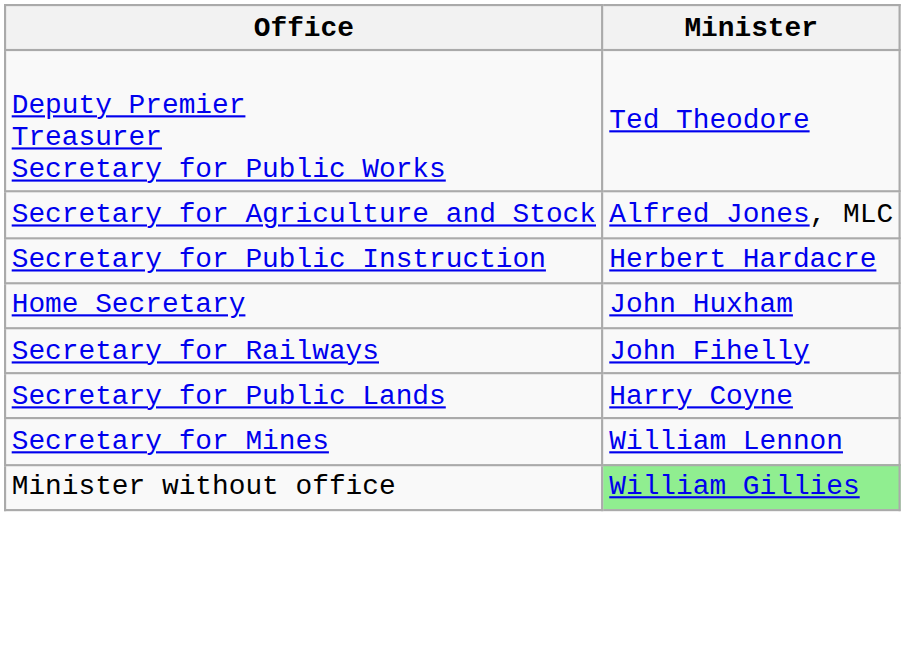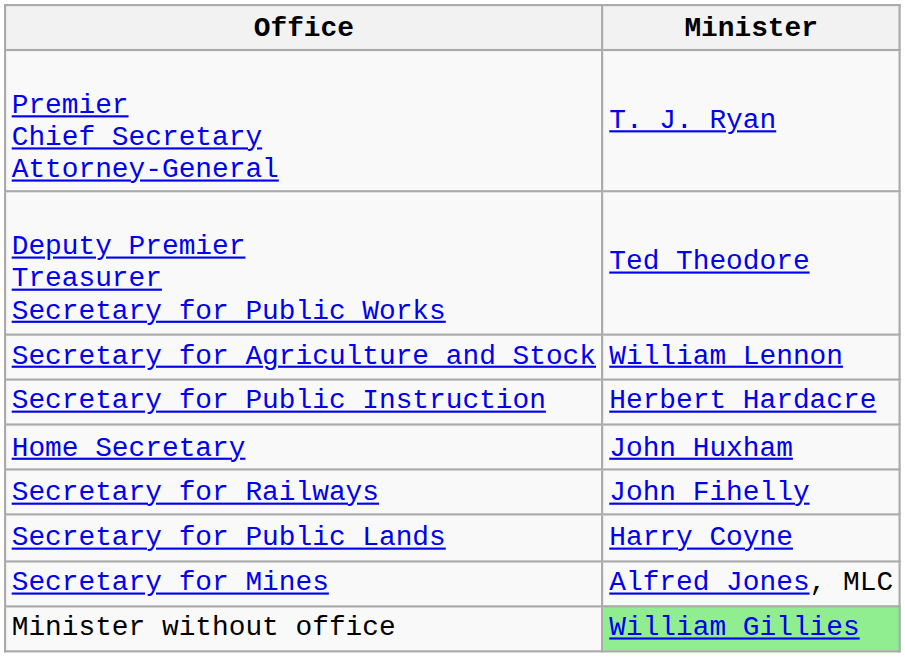+ row: (145, 137)
(751, 215) Alfred Jones, MLC -> (726, 356) William Lennon
(726, 441) William Lennon -> (751, 583) Alfred Jones, MLC
